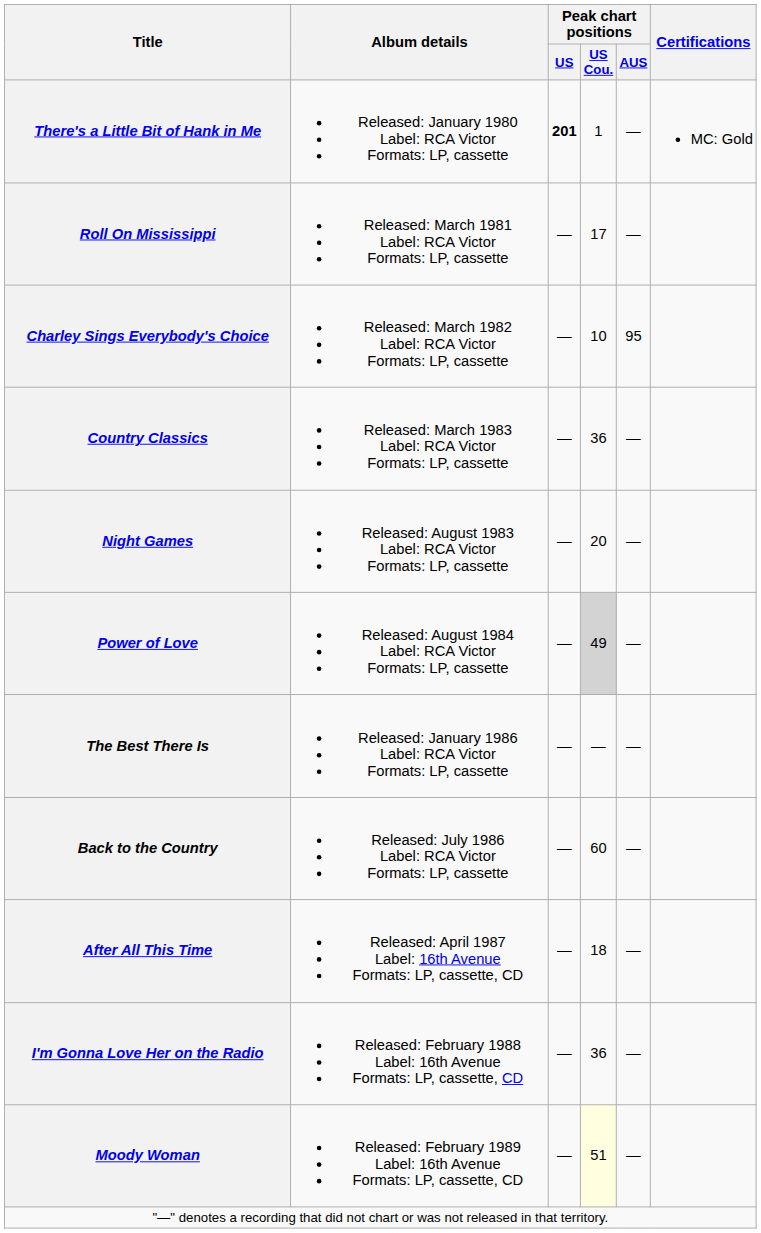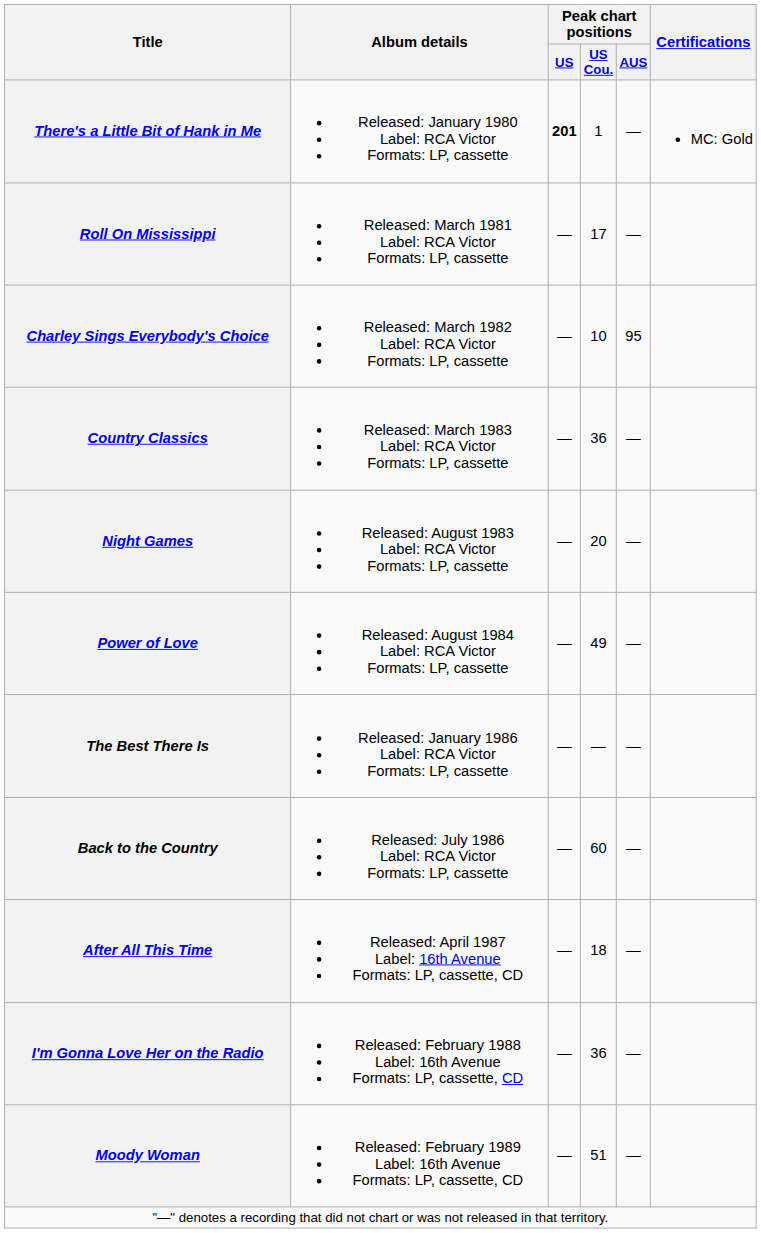(598, 643) lightgrey background -> (598, 643) no background
(598, 1155) lightyellow background -> (598, 1155) no background
